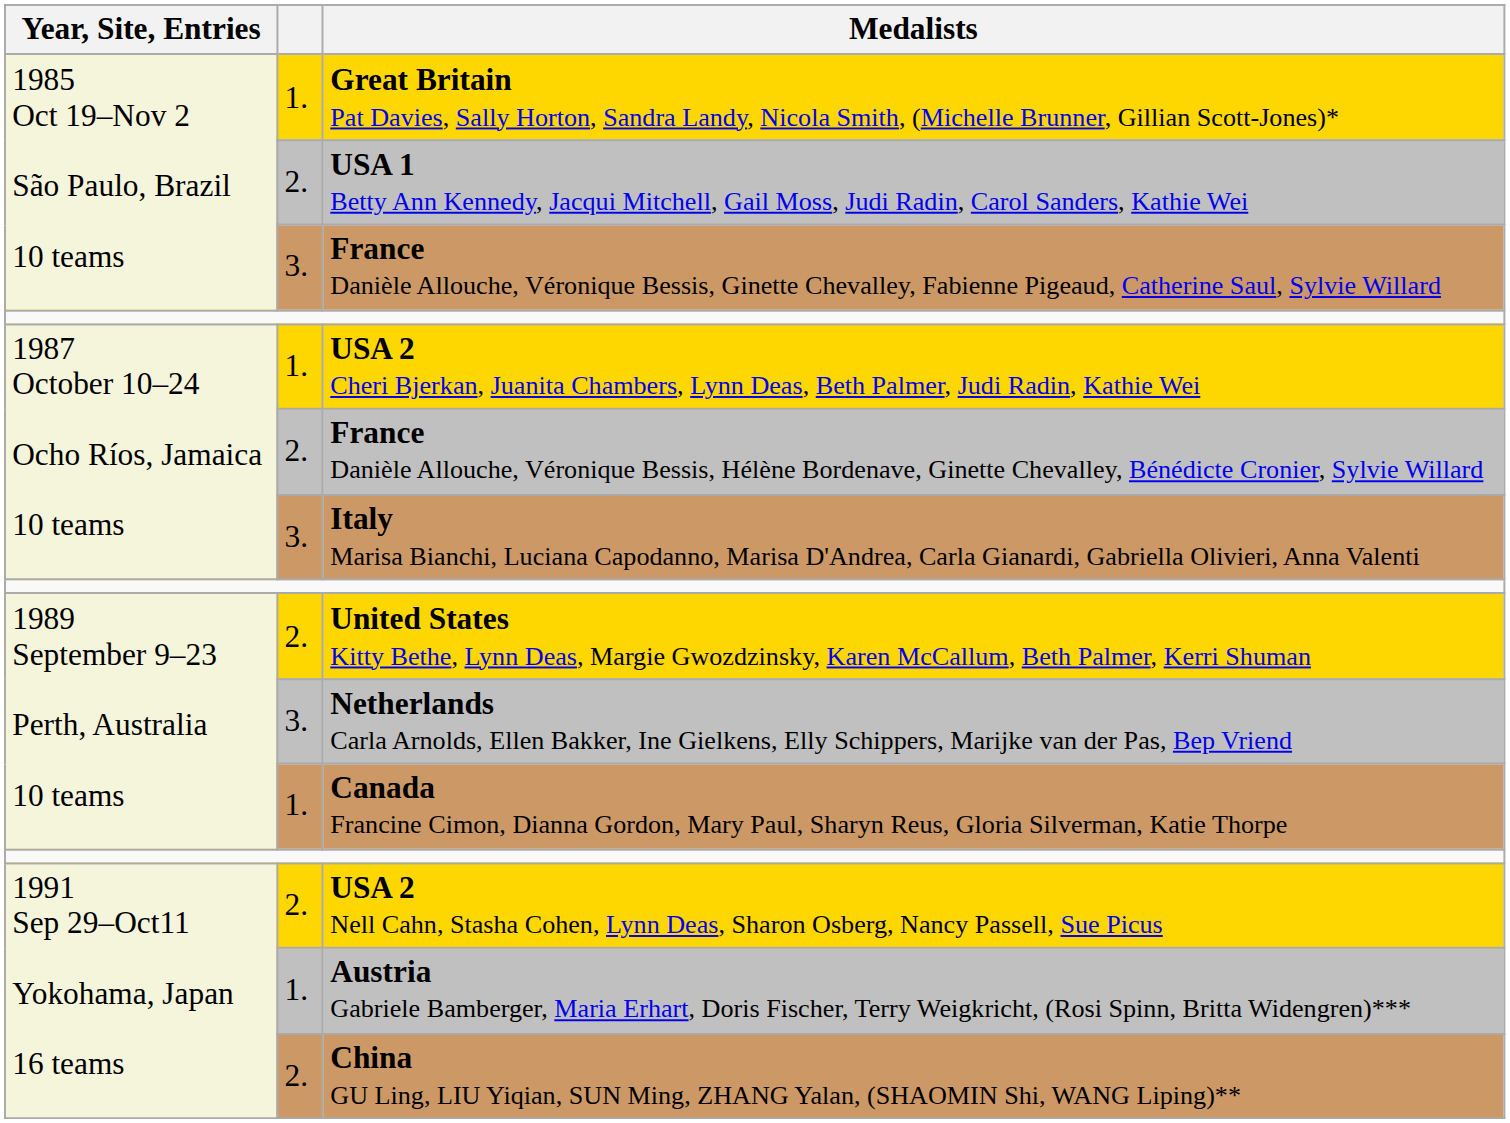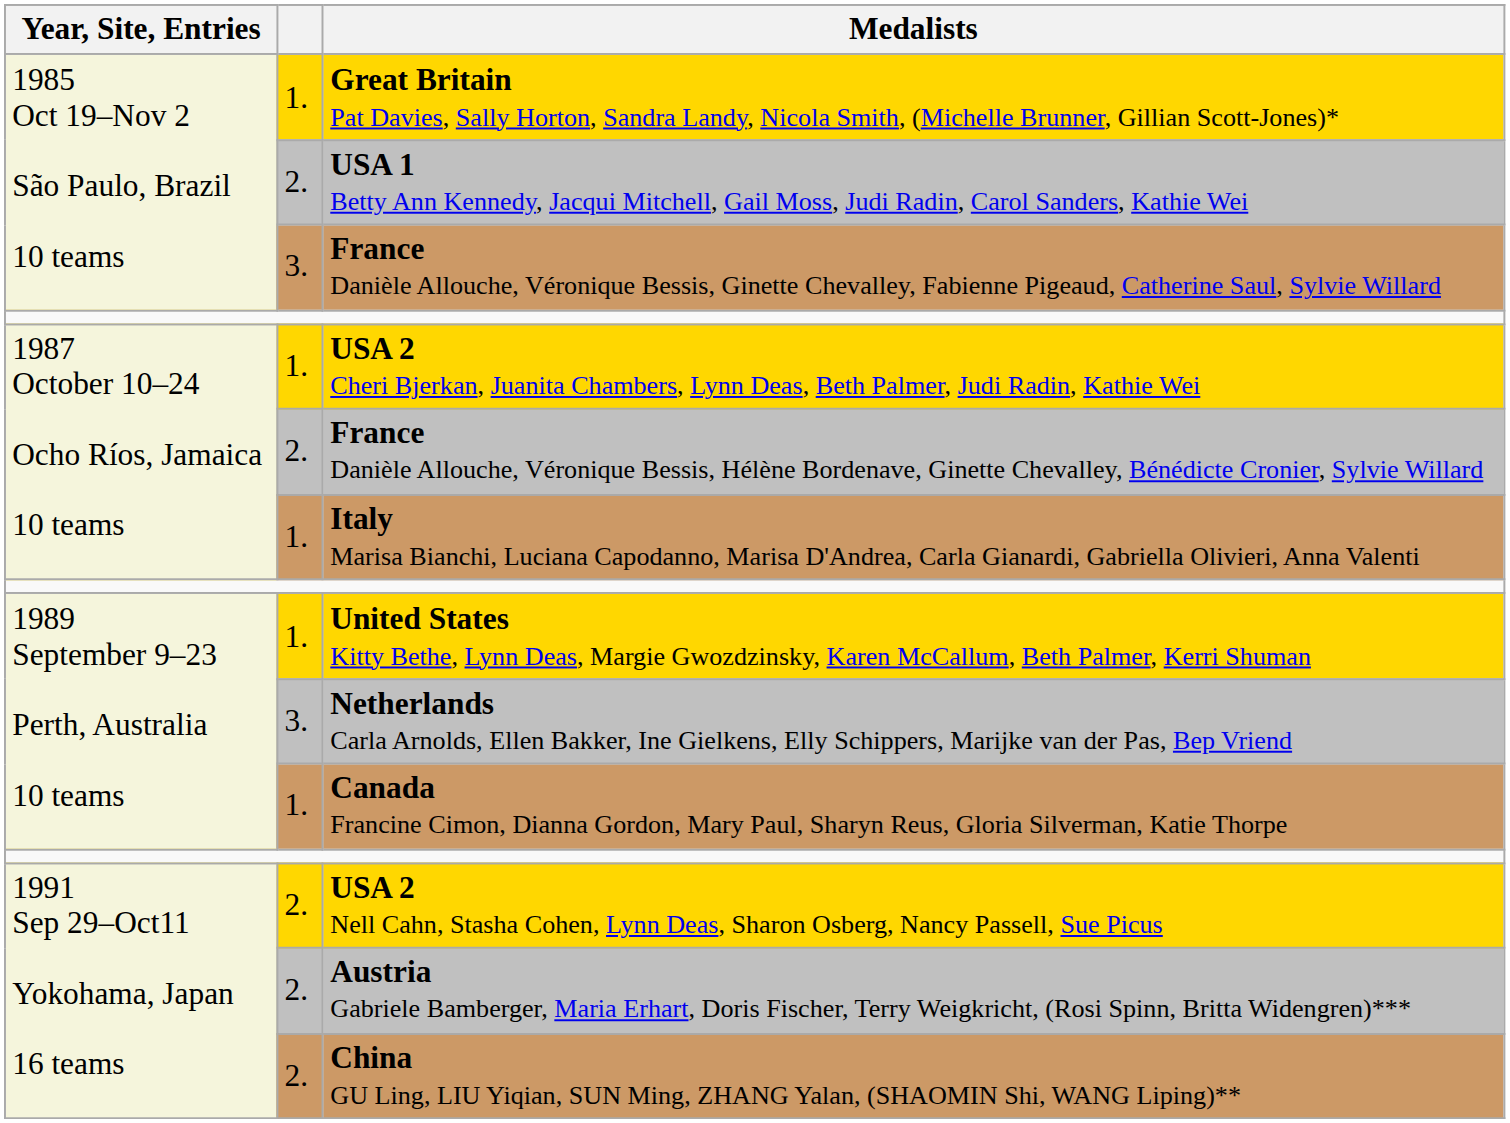(296, 536) 3. -> (296, 536) 1.
(296, 635) 2. -> (296, 635) 1.
(296, 990) 1. -> (296, 990) 2.
